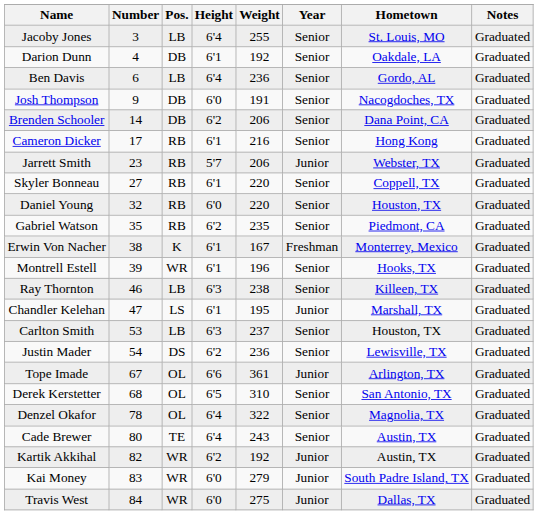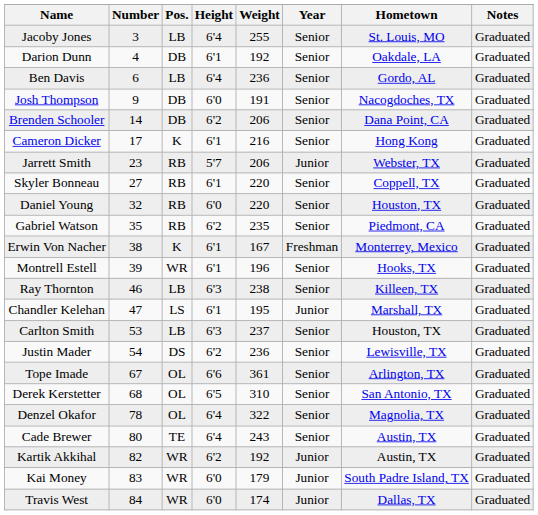(177, 141) RB -> (177, 141) K
(312, 373) Junior -> (312, 373) Senior
(259, 478) 279 -> (259, 478) 179
(259, 499) 275 -> (259, 499) 174
